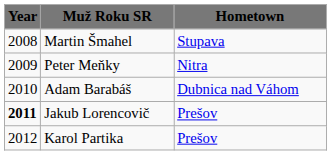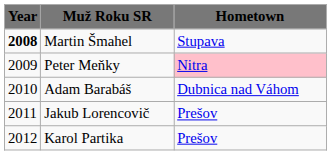(23, 41) normal -> (23, 41) bold
(192, 65) no background -> (192, 65) pink background
(22, 114) bold -> (22, 114) normal
